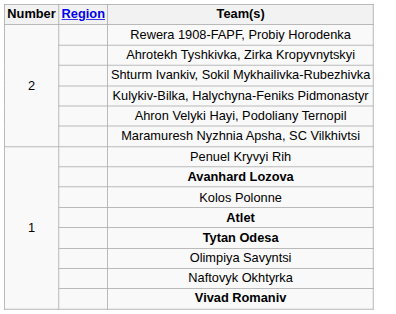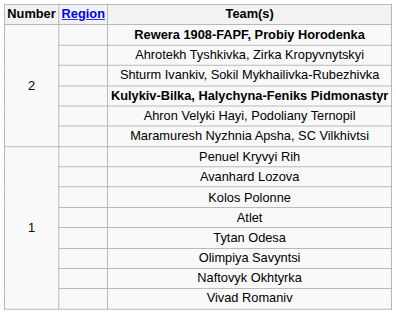(241, 34) normal -> (250, 34) bold
(241, 95) normal -> (250, 95) bold
(241, 177) bold -> (250, 177) normal
(241, 217) bold -> (250, 217) normal
(241, 237) bold -> (250, 237) normal
(241, 298) bold -> (250, 298) normal
